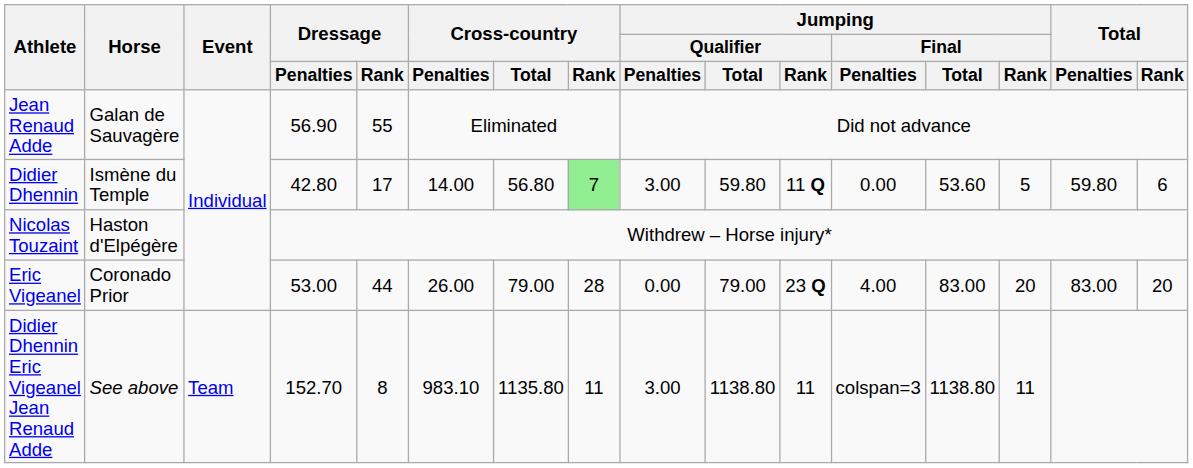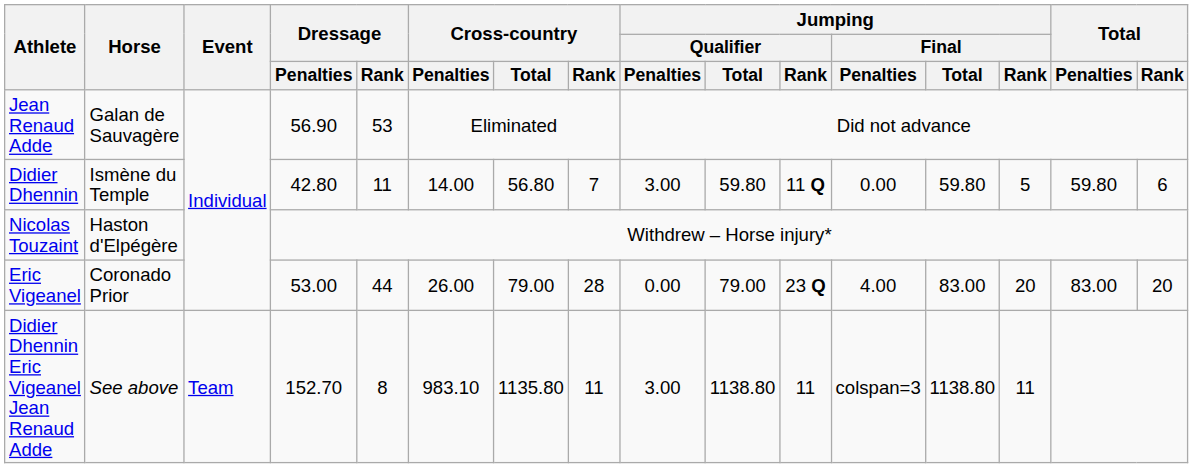(382, 125) 55 -> (382, 125) 53
(382, 185) 17 -> (382, 185) 11
(594, 185) lightgreen background -> (594, 185) no background
(962, 185) 53.60 -> (962, 185) 59.80
